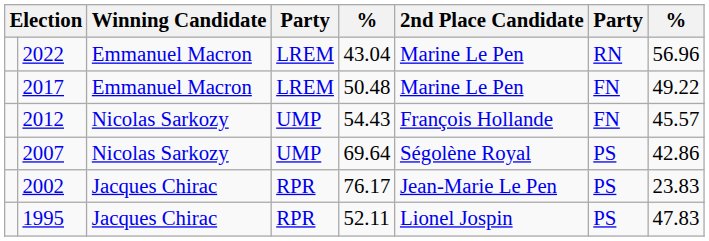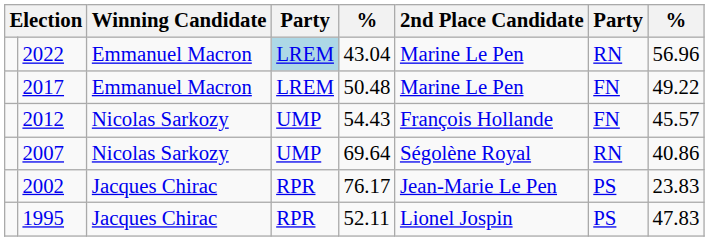(305, 53) no background -> (305, 53) lightblue background
(605, 152) PS -> (608, 152) RN
(676, 152) 42.86 -> (676, 152) 40.86
